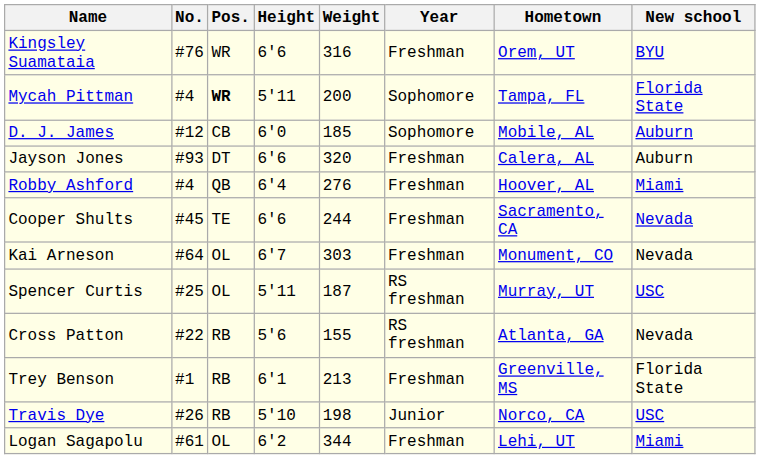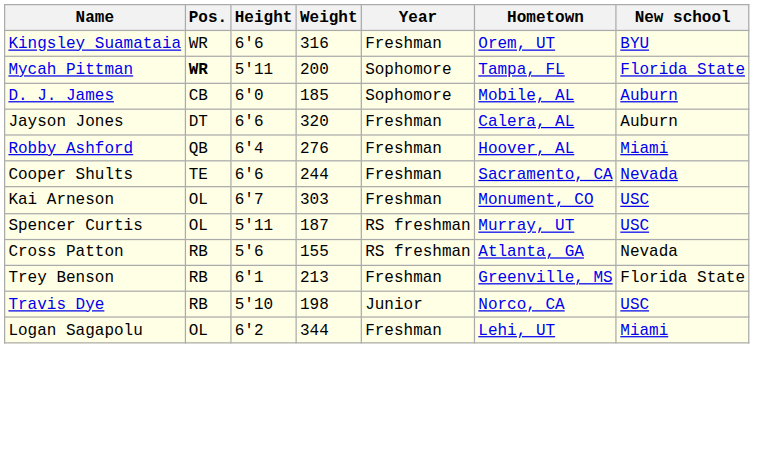- column: (189, 18)
(664, 255) Nevada -> (635, 200) USC
